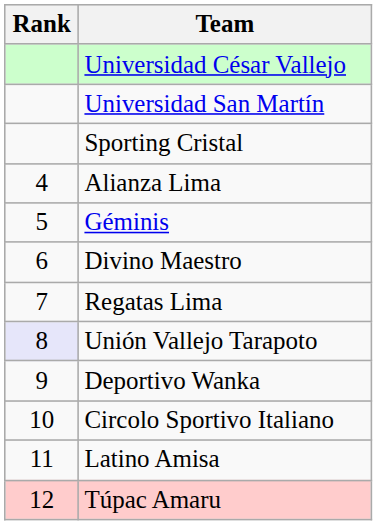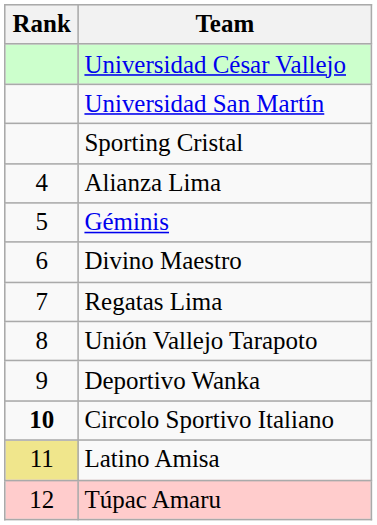(42, 340) lavender background -> (42, 340) no background
(42, 420) normal -> (42, 420) bold
(42, 459) no background -> (42, 459) khaki background
